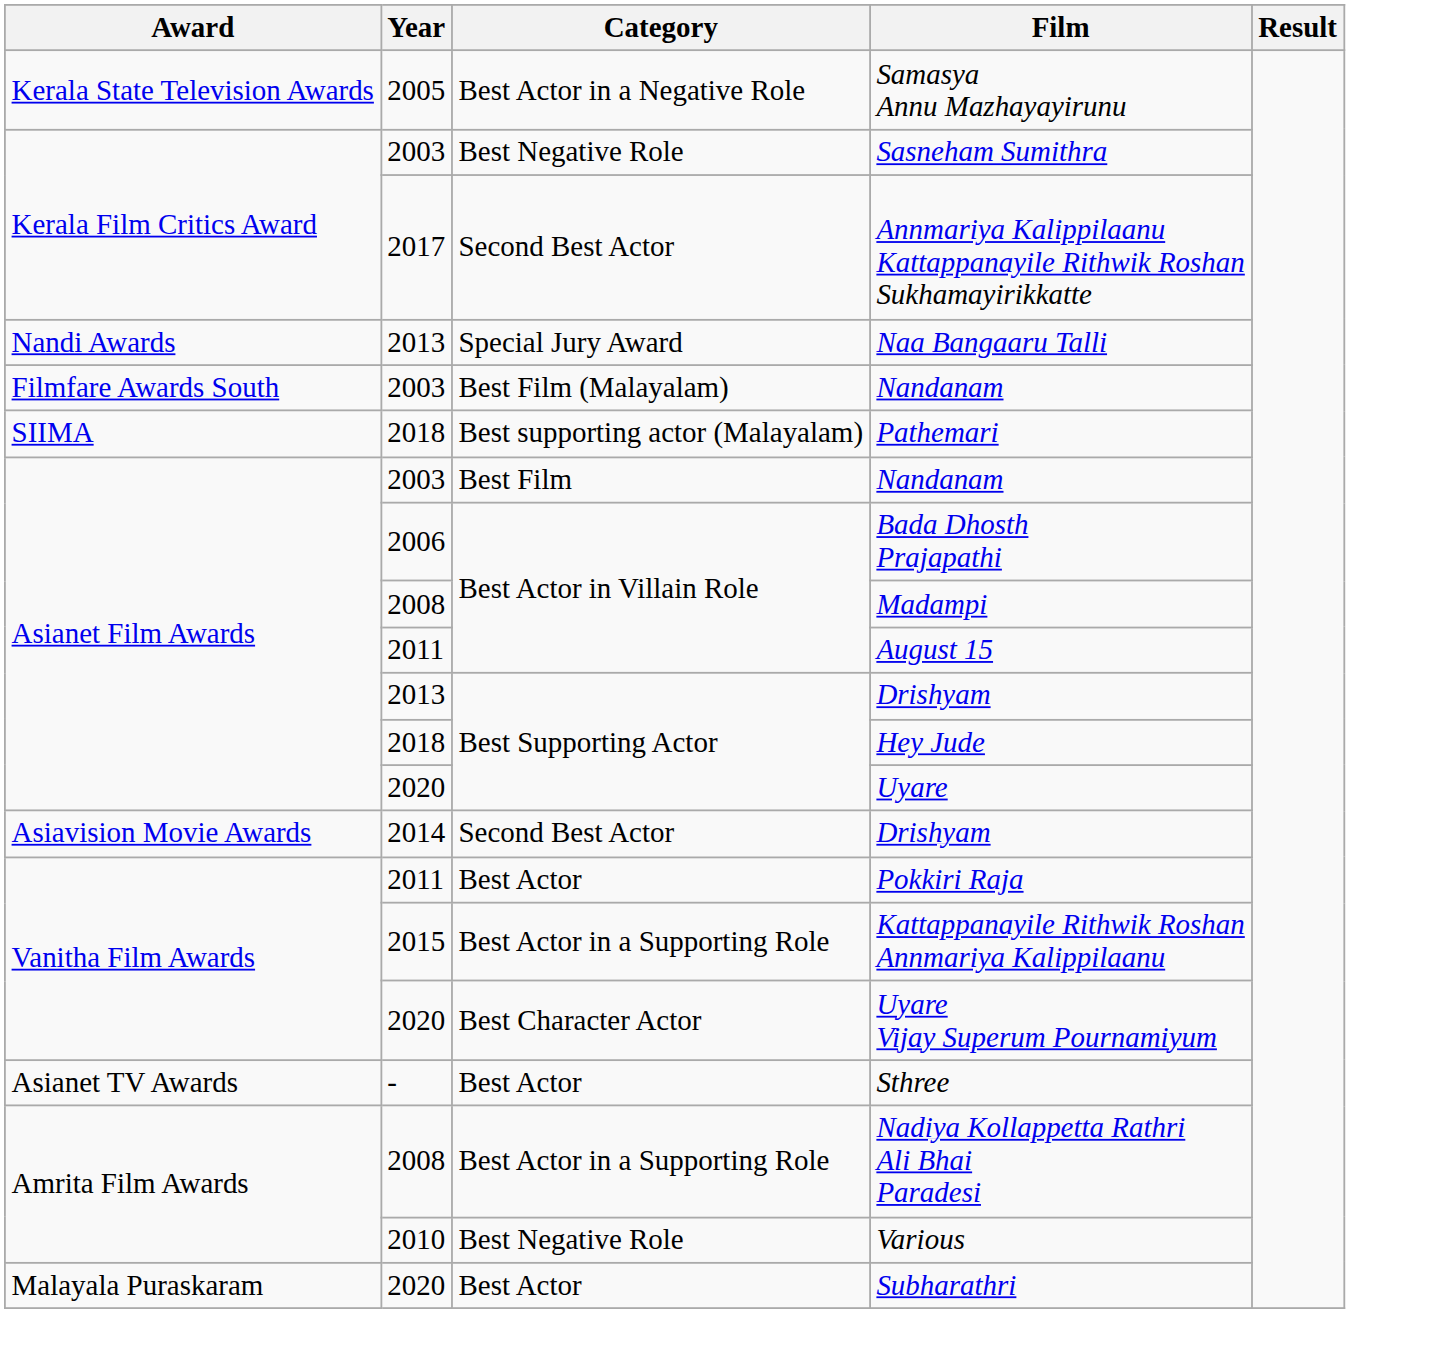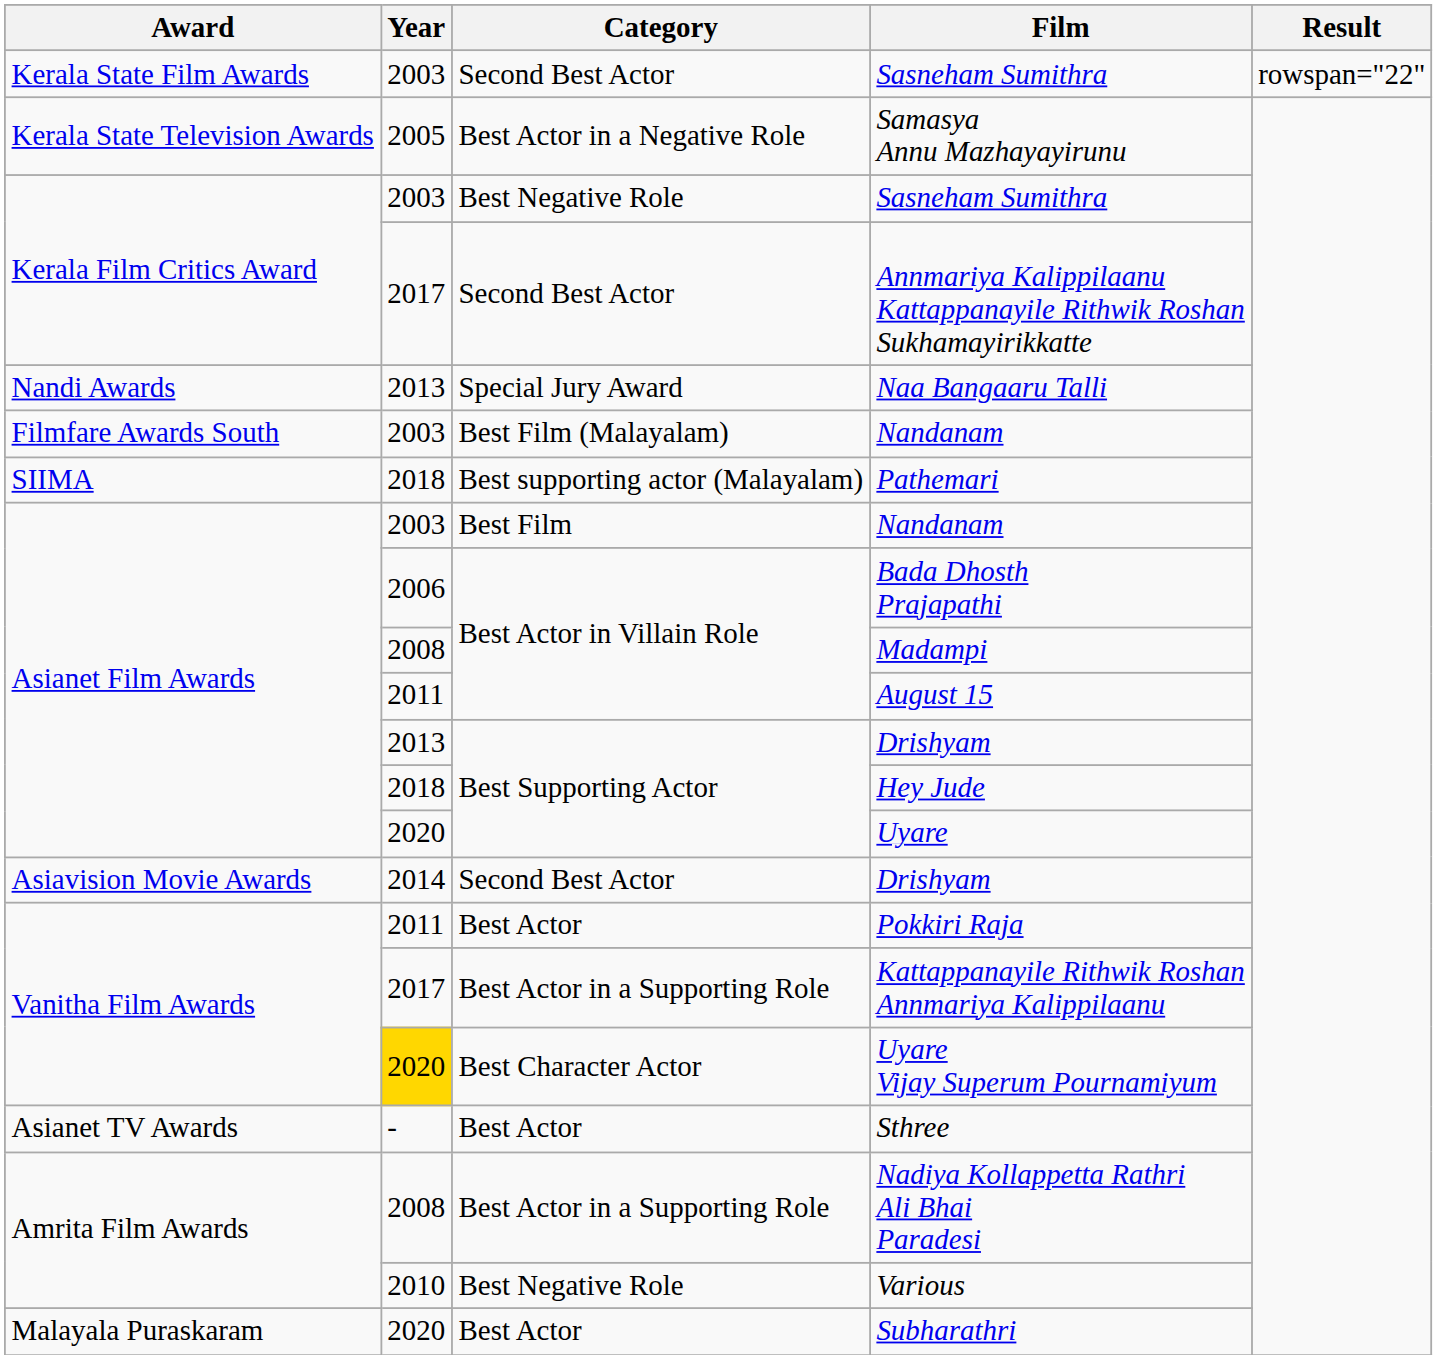+ row: (160, 73)
(416, 941) 2015 -> (416, 987) 2017
(416, 1020) no background -> (416, 1065) gold background
